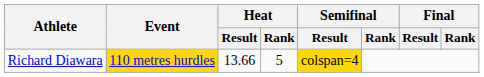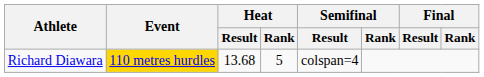(239, 61) 13.66 -> (239, 61) 13.68
(330, 61) gold background -> (330, 61) no background
